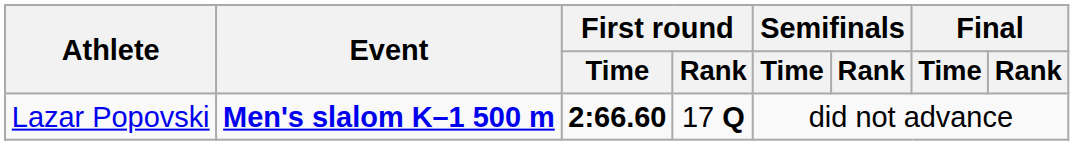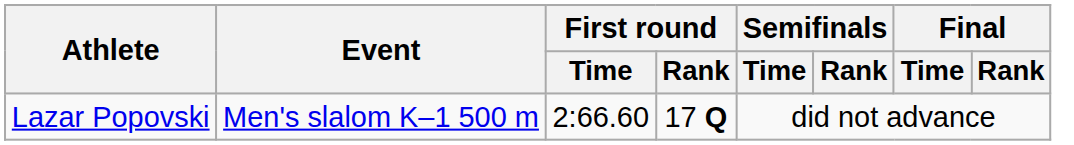(389, 117) bold -> (381, 117) normal
(617, 117) bold -> (601, 117) normal
